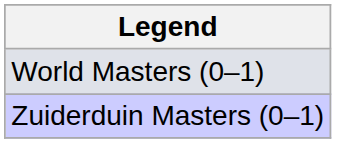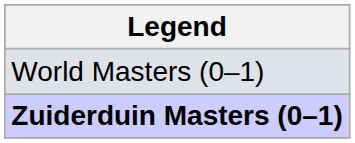(168, 115) normal -> (177, 115) bold
